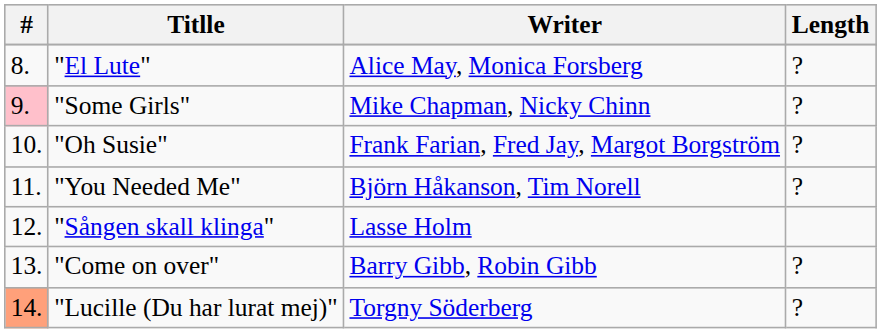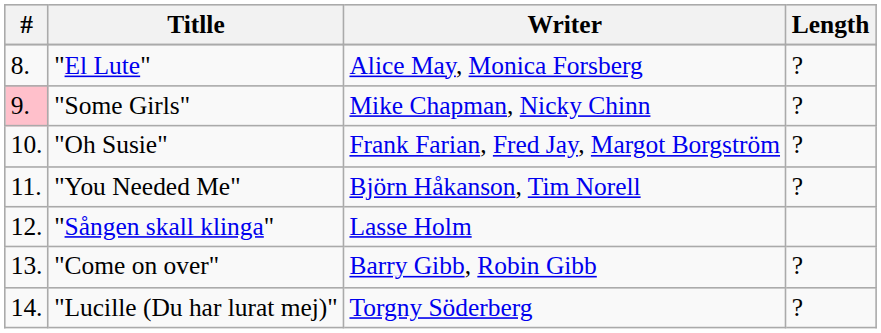(27, 307) lightsalmon background -> (27, 307) no background
